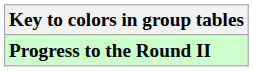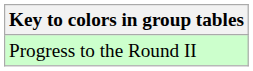(110, 50) bold -> (103, 50) normal
